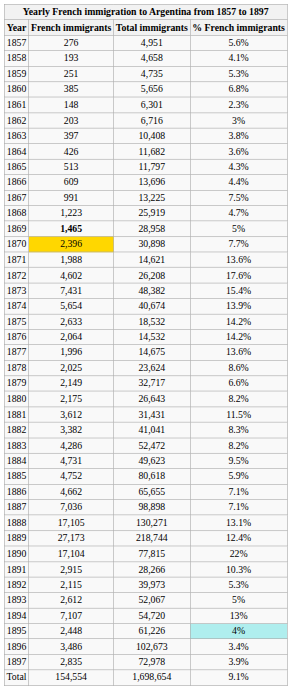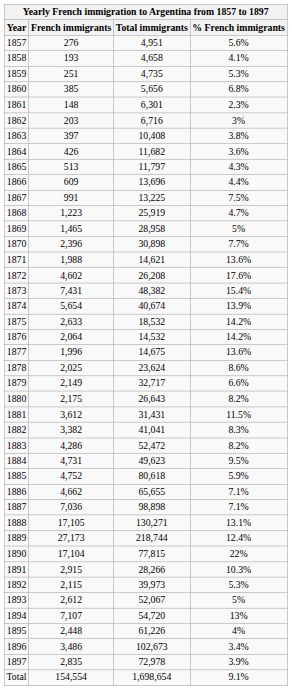(71, 228) bold -> (71, 228) normal
(71, 244) gold background -> (71, 244) no background
(239, 631) paleturquoise background -> (239, 631) no background
